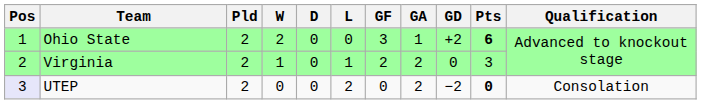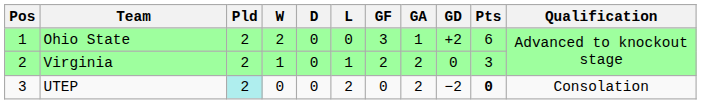(489, 40) bold -> (489, 40) normal
(22, 87) lavender background -> (22, 87) no background
(245, 87) no background -> (245, 87) paleturquoise background
